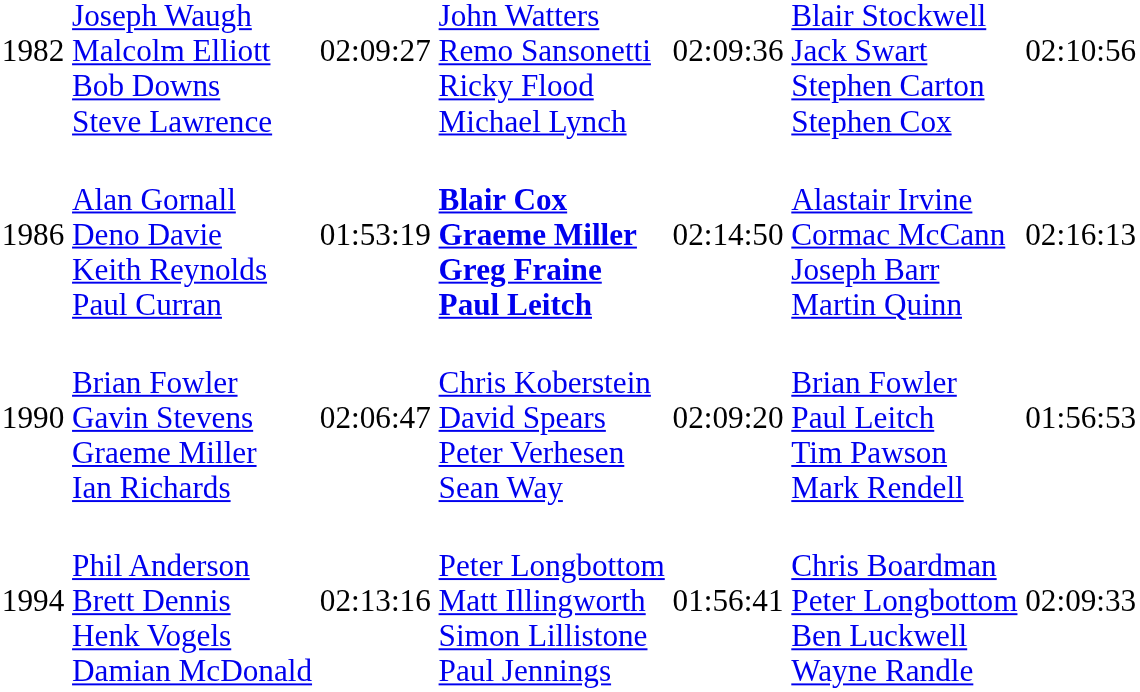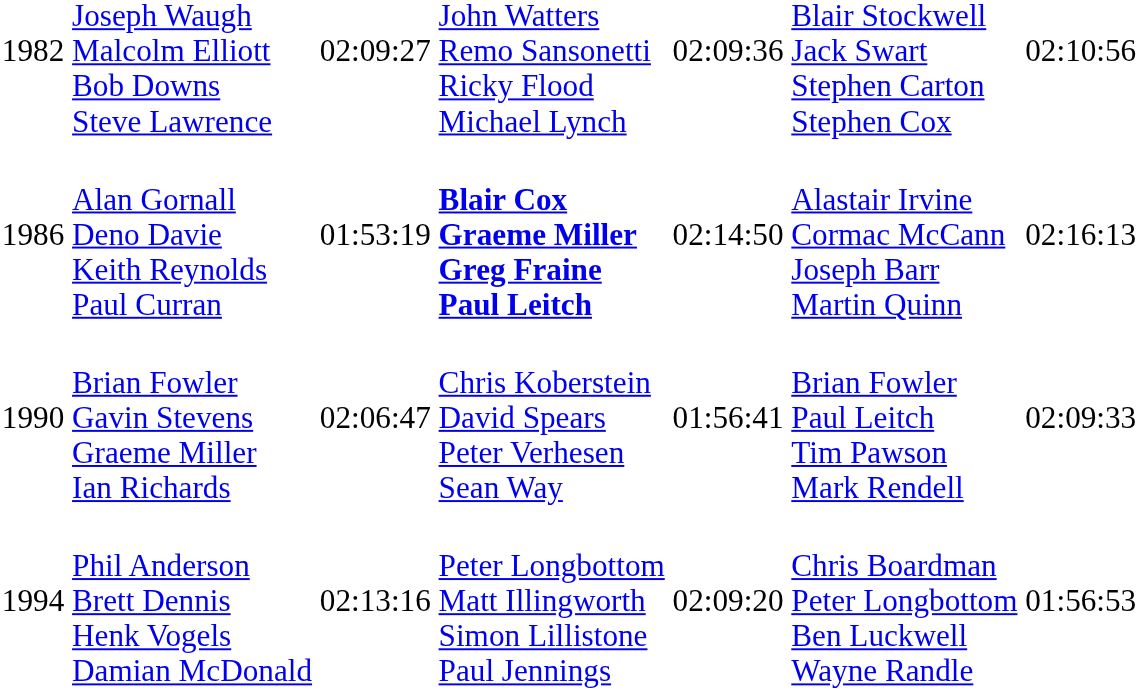(728, 417) 02:09:20 -> (728, 417) 01:56:41
(1081, 417) 01:56:53 -> (1081, 417) 02:09:33
(728, 601) 01:56:41 -> (728, 601) 02:09:20
(1081, 601) 02:09:33 -> (1081, 601) 01:56:53
